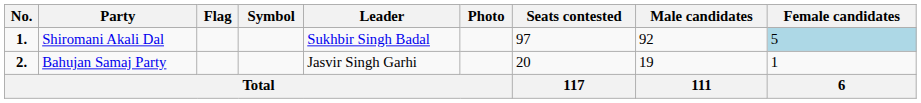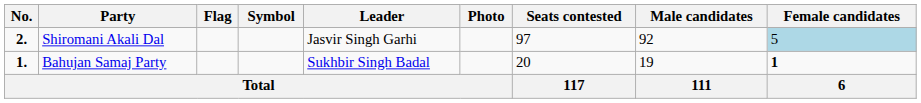(22, 39) 1. -> (22, 39) 2.
(369, 39) Sukhbir Singh Badal -> (362, 39) Jasvir Singh Garhi
(22, 62) 2. -> (22, 62) 1.
(362, 62) Jasvir Singh Garhi -> (369, 62) Sukhbir Singh Badal
(775, 62) normal -> (775, 62) bold
